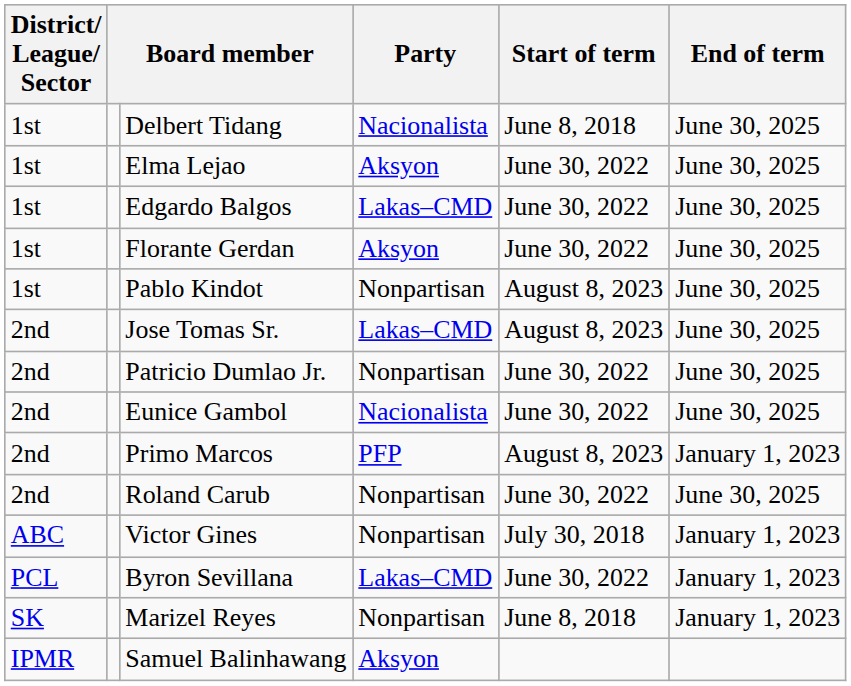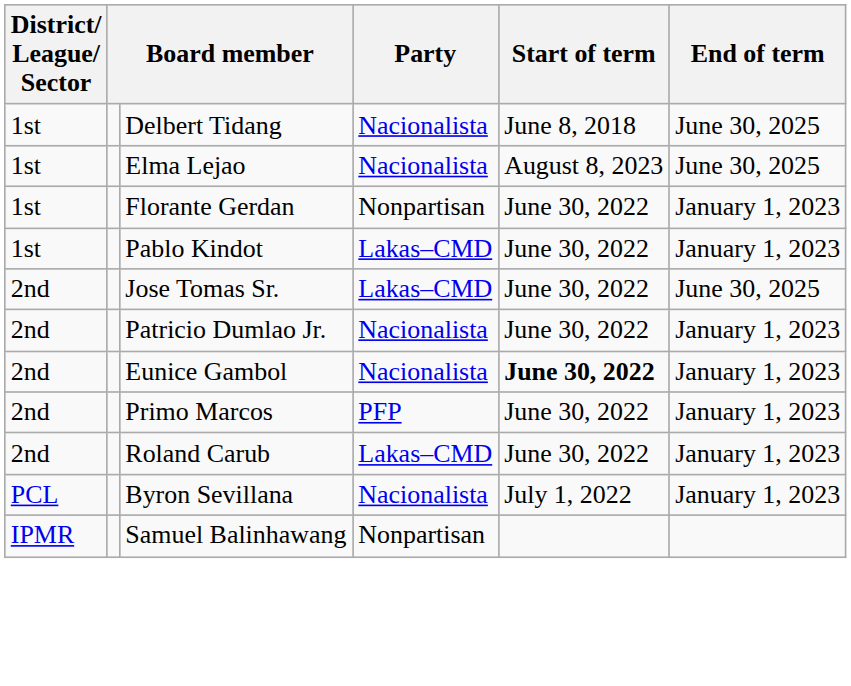(399, 165) Aksyon -> (423, 165) Nacionalista
(577, 165) June 30, 2022 -> (584, 165) August 8, 2023
- row: (209, 206)
(399, 247) Aksyon -> (422, 206) Nonpartisan
(748, 247) June 30, 2025 -> (758, 206) January 1, 2023
(422, 288) Nonpartisan -> (425, 247) Lakas–CMD
(584, 288) August 8, 2023 -> (577, 247) June 30, 2022
(748, 288) June 30, 2025 -> (758, 247) January 1, 2023
(584, 330) August 8, 2023 -> (577, 288) June 30, 2022
(422, 371) Nonpartisan -> (423, 330) Nacionalista
(748, 371) June 30, 2025 -> (758, 330) January 1, 2023
(577, 412) normal -> (579, 371) bold
(748, 412) June 30, 2025 -> (758, 371) January 1, 2023
(584, 453) August 8, 2023 -> (577, 412) June 30, 2022
(422, 494) Nonpartisan -> (425, 453) Lakas–CMD
(748, 494) June 30, 2025 -> (758, 453) January 1, 2023
- row: (191, 535)
(425, 576) Lakas–CMD -> (423, 494) Nacionalista
(577, 576) June 30, 2022 -> (568, 494) July 1, 2022
- row: (201, 617)
(399, 658) Aksyon -> (422, 535) Nonpartisan
